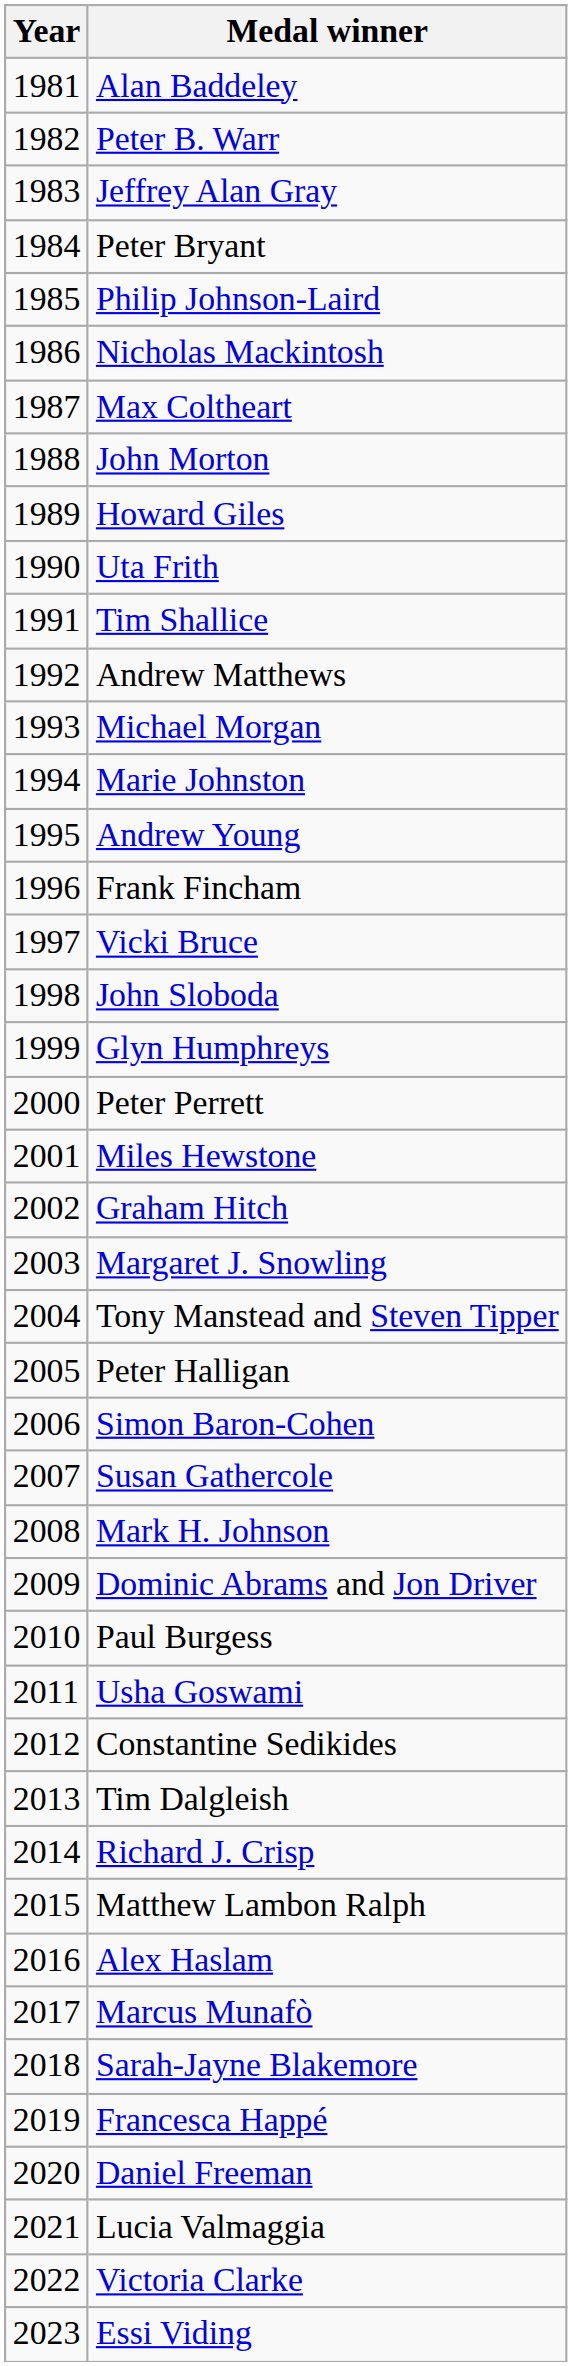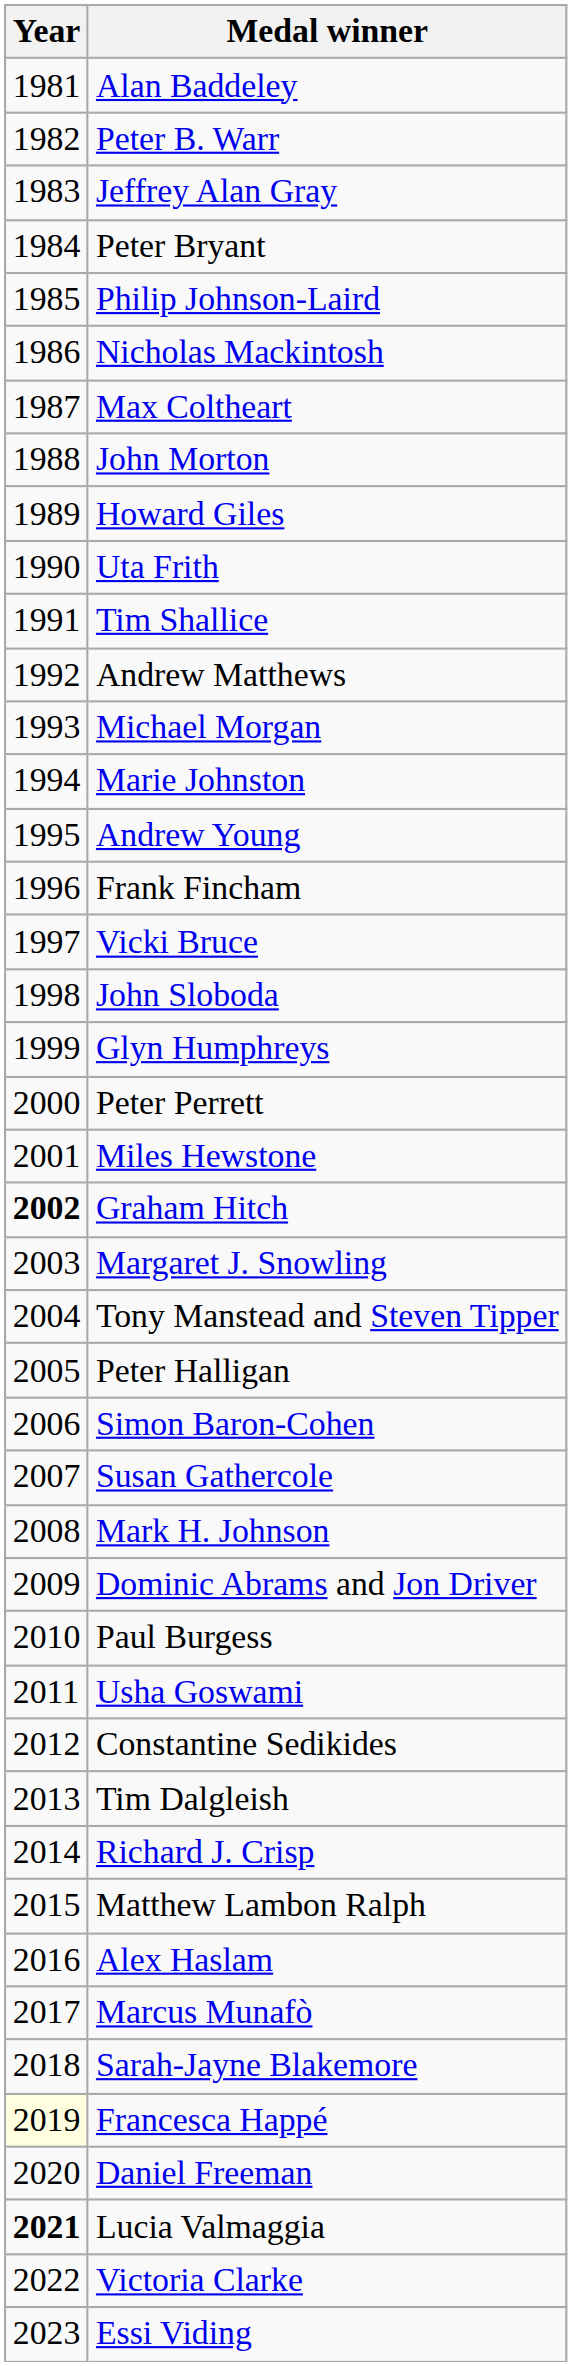(47, 1209) normal -> (47, 1209) bold
(47, 2119) no background -> (47, 2119) lightyellow background
(47, 2226) normal -> (47, 2226) bold
